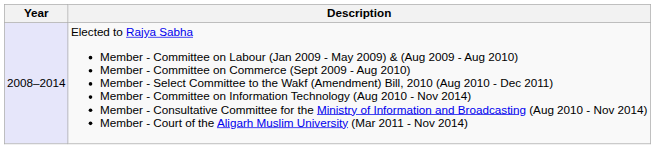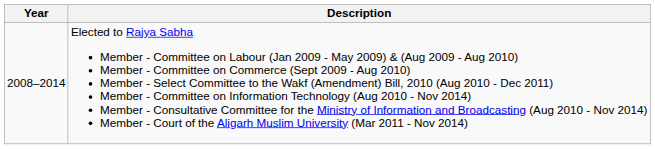(36, 83) lavender background -> (36, 83) no background
